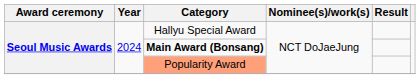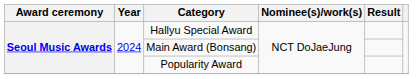(205, 47) bold -> (201, 47) normal
(205, 64) lightsalmon background -> (201, 64) no background
